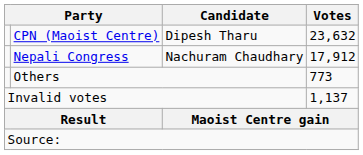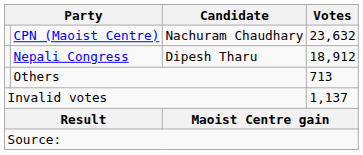(211, 36) Dipesh Tharu -> (234, 36) Nachuram Chaudhary
(234, 56) Nachuram Chaudhary -> (211, 56) Dipesh Tharu
(333, 56) 17,912 -> (333, 56) 18,912
(321, 77) 773 -> (321, 77) 713
